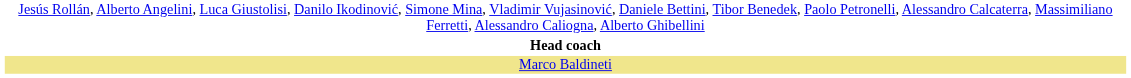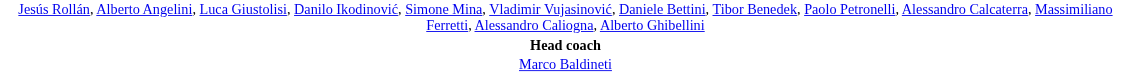(565, 64) khaki background -> (565, 64) no background
